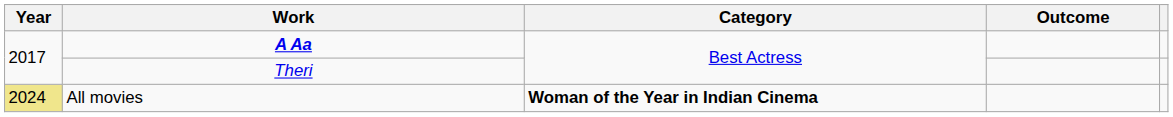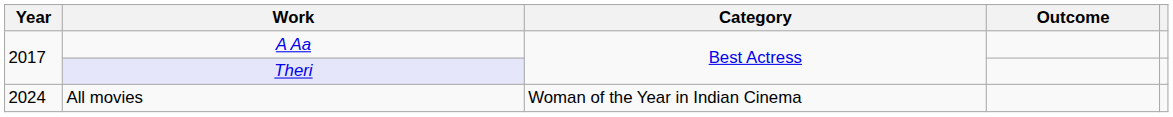(293, 44) bold -> (293, 44) normal
(293, 71) no background -> (293, 71) lavender background
(27, 97) khaki background -> (27, 97) no background
(673, 97) bold -> (665, 97) normal
